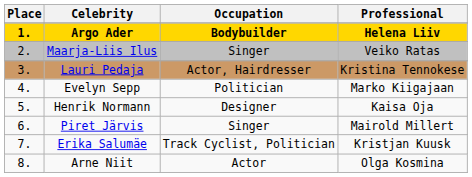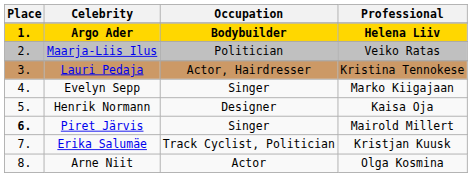(249, 51) Singer -> (249, 51) Politician
(249, 88) Politician -> (249, 88) Singer
(24, 126) normal -> (24, 126) bold
